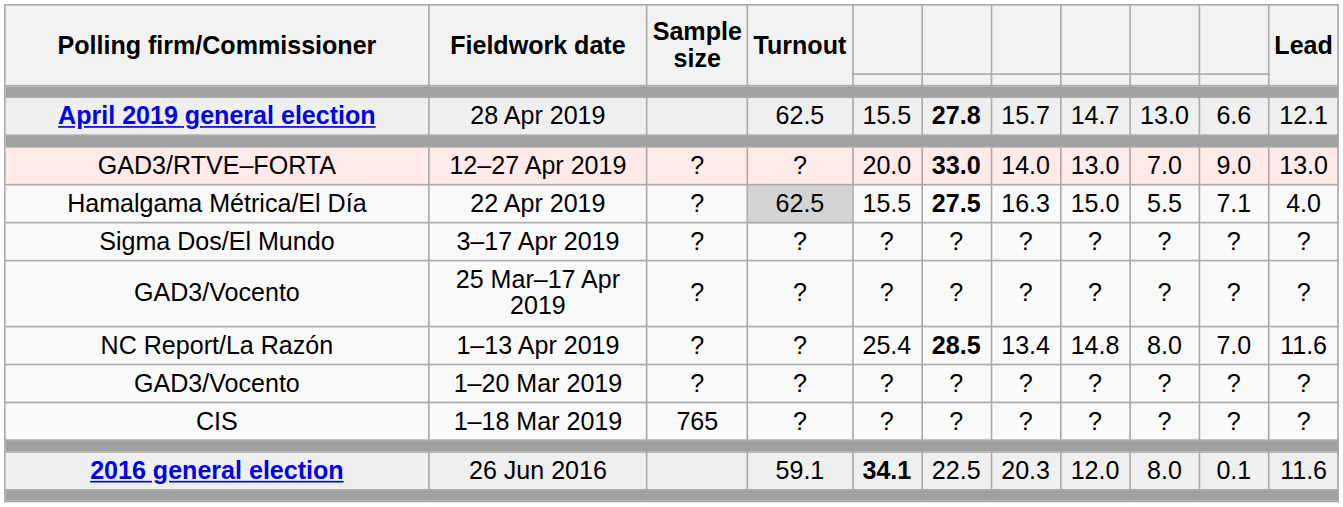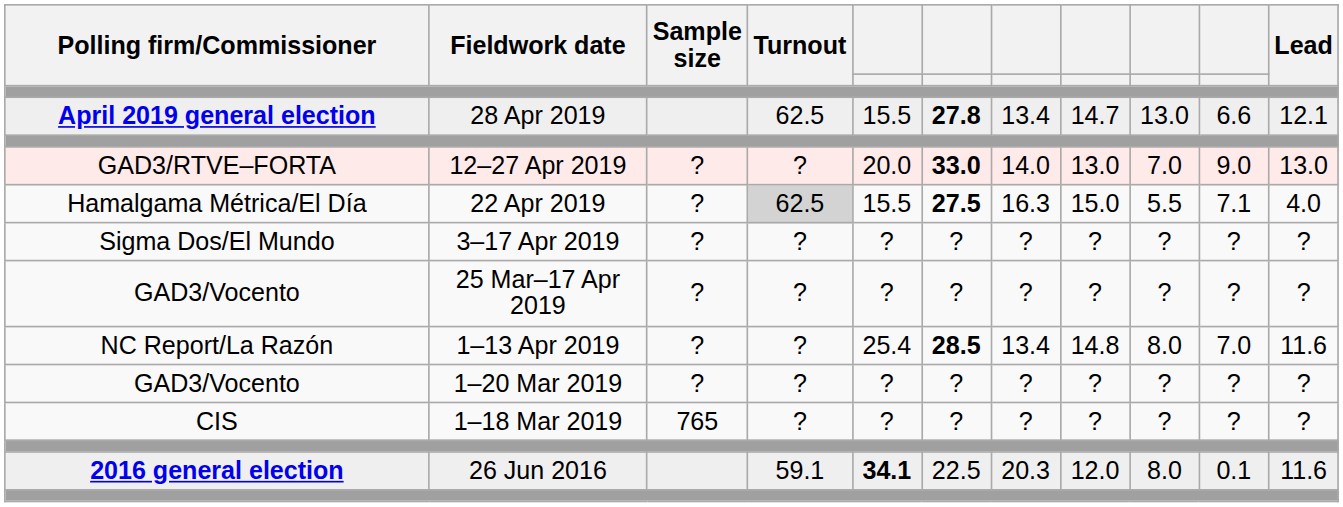(1026, 116) 15.7 -> (1026, 116) 13.4
